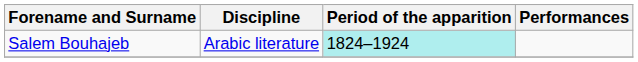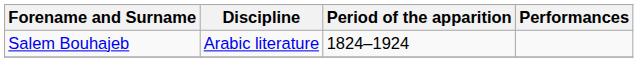(368, 43) paleturquoise background -> (368, 43) no background
